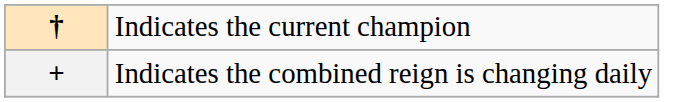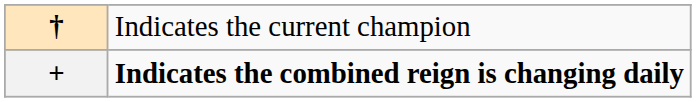(384, 73) normal -> (399, 73) bold
